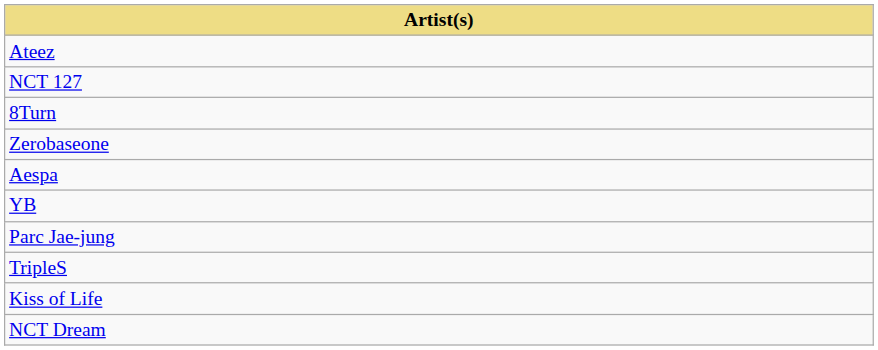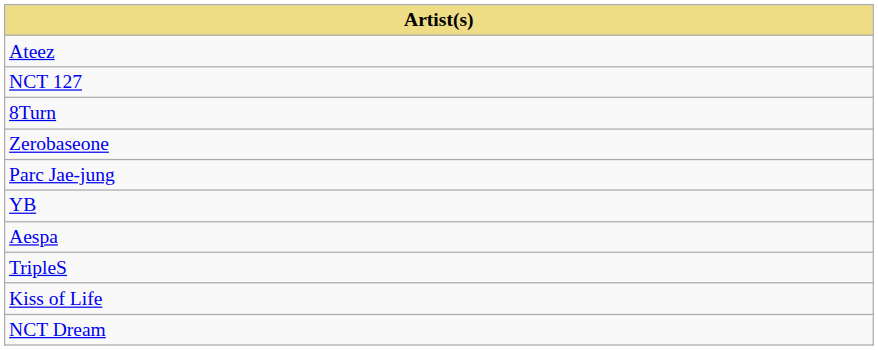(33, 174) Aespa -> (62, 174) Parc Jae-jung
(62, 236) Parc Jae-jung -> (33, 236) Aespa
